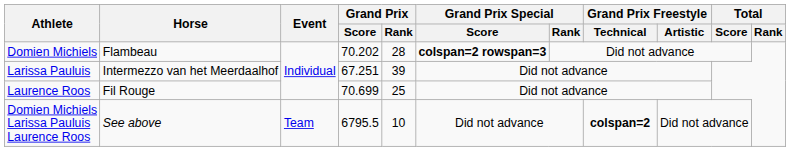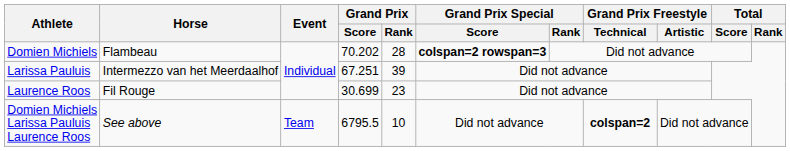(360, 91) 70.699 -> (360, 91) 30.699
(399, 91) 25 -> (399, 91) 23
